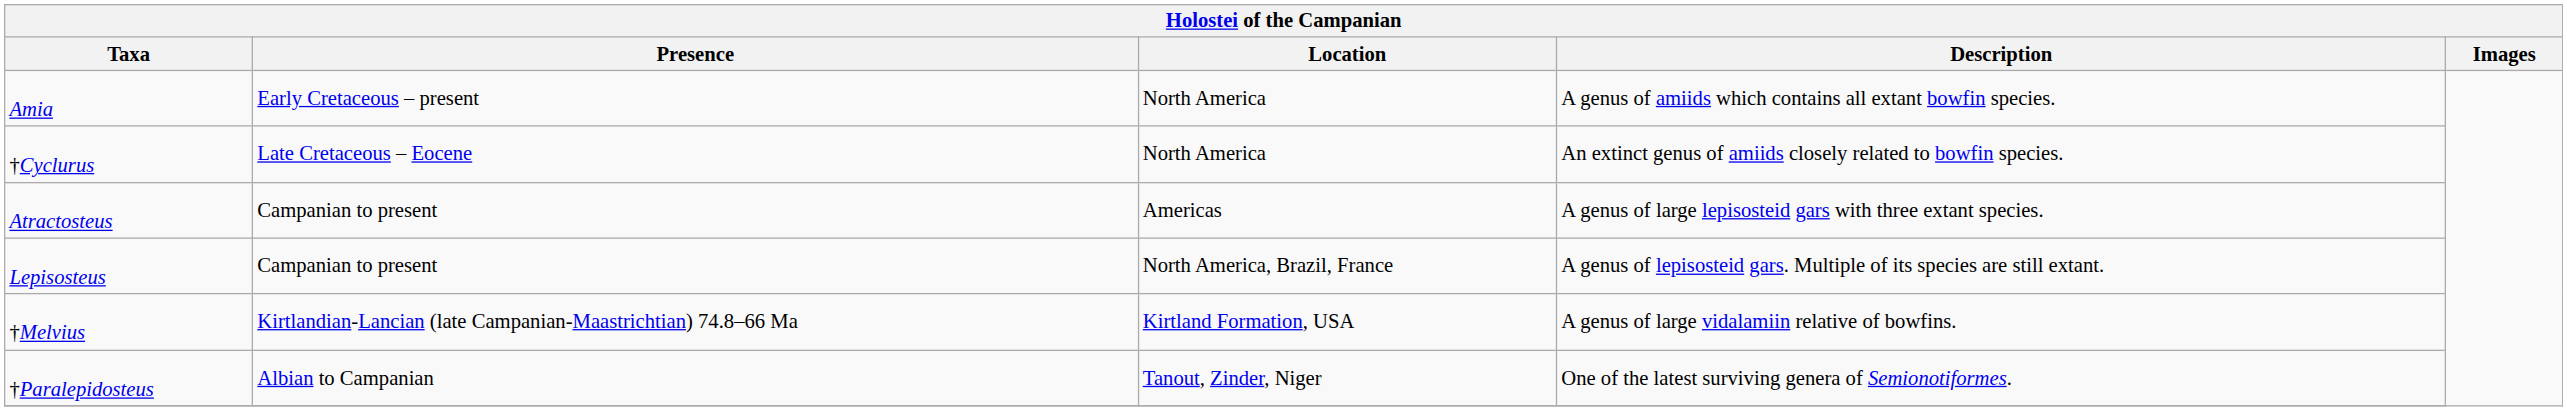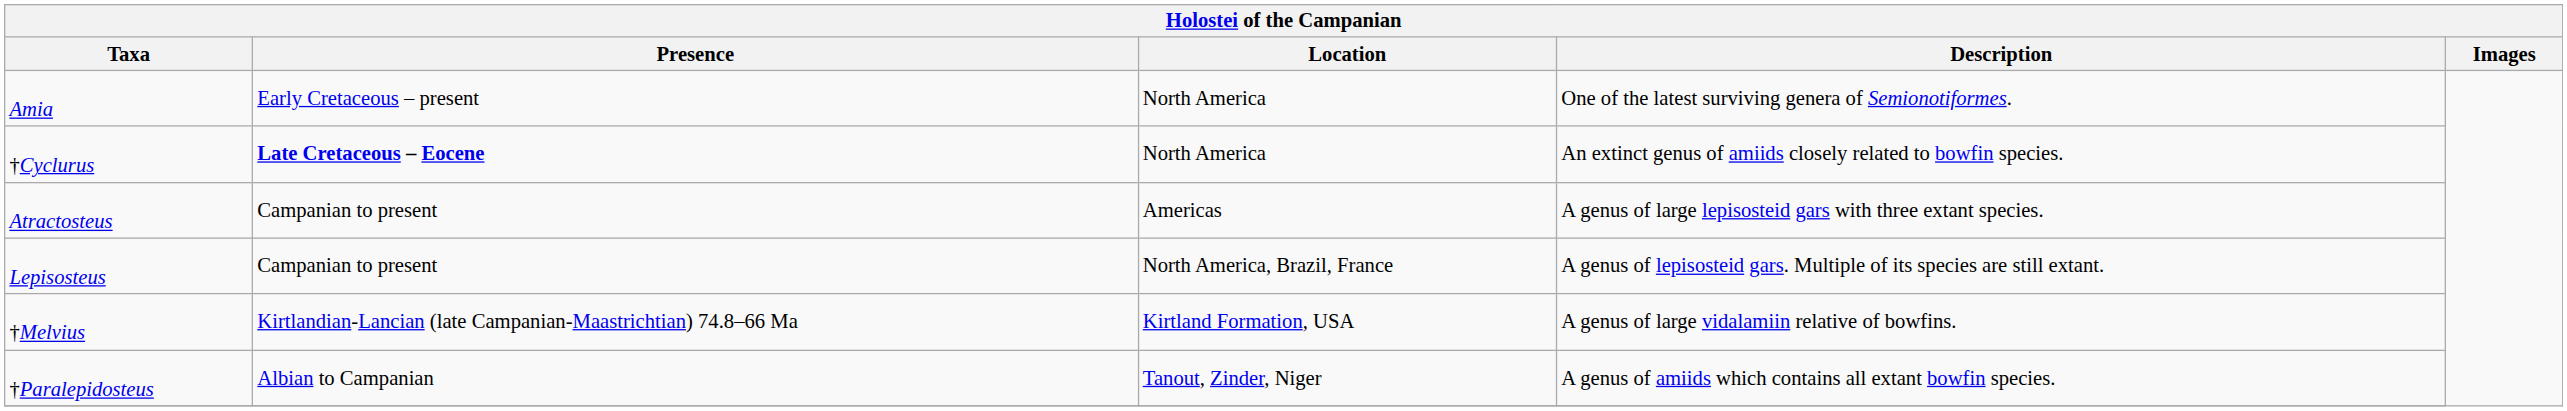(1808, 97) A genus of amiids which contains all extant bowfin species. -> (1787, 97) One of the latest surviving genera of Semionotiformes.
(365, 153) normal -> (371, 153) bold
(1787, 377) One of the latest surviving genera of Semionotiformes. -> (1808, 377) A genus of amiids which contains all extant bowfin species.
